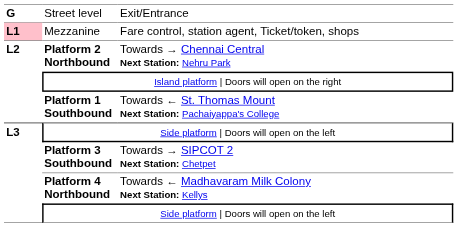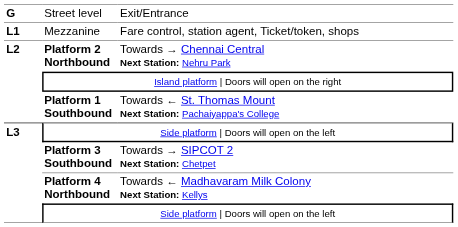(13, 31) pink background -> (13, 31) no background
